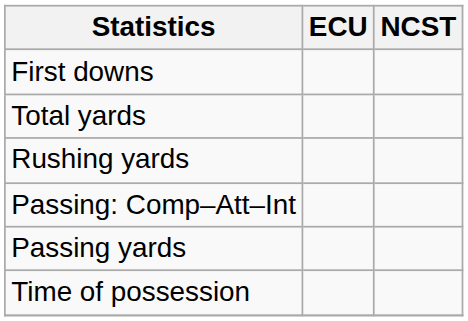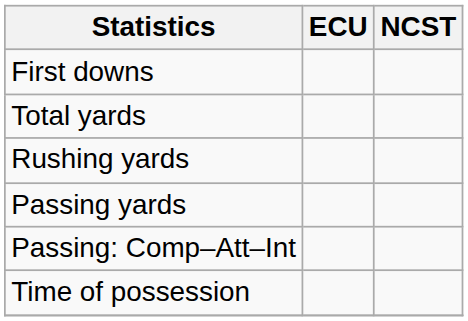rows swapped: (99, 248) <-> (154, 204)
